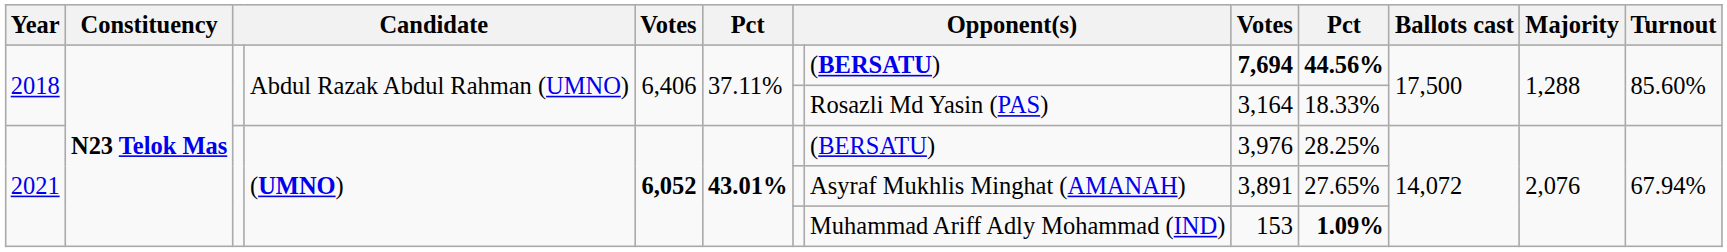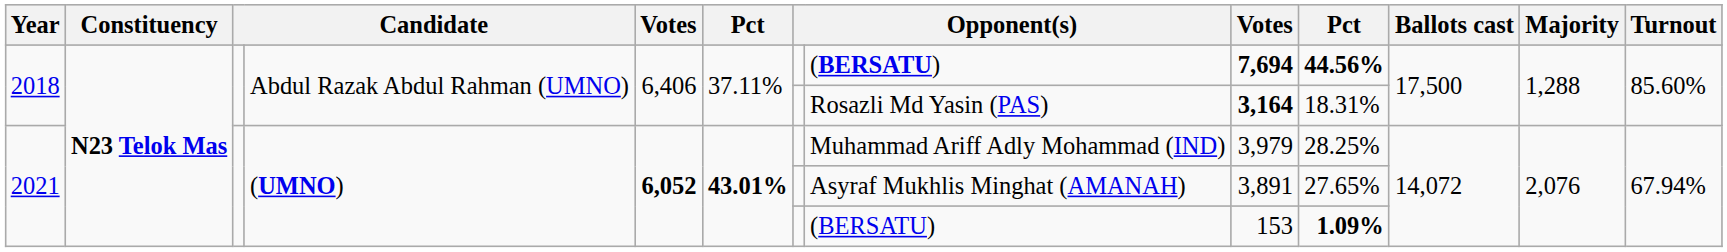(1265, 105) normal -> (1265, 105) bold
(1342, 105) 18.33% -> (1342, 105) 18.31%
(873, 145) (BERSATU) -> (1018, 145) Muhammad Ariff Adly Mohammad (IND)
(1265, 145) 3,976 -> (1265, 145) 3,979
(1018, 226) Muhammad Ariff Adly Mohammad (IND) -> (873, 226) (BERSATU)
